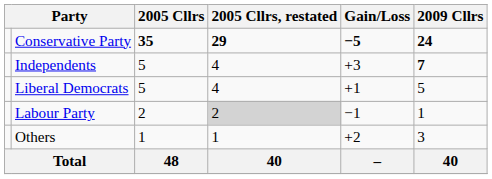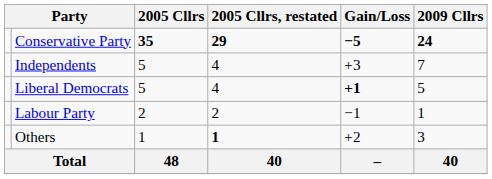(421, 64) bold -> (421, 64) normal
(352, 88) normal -> (352, 88) bold
(215, 112) lightgrey background -> (215, 112) no background
(215, 137) normal -> (215, 137) bold
